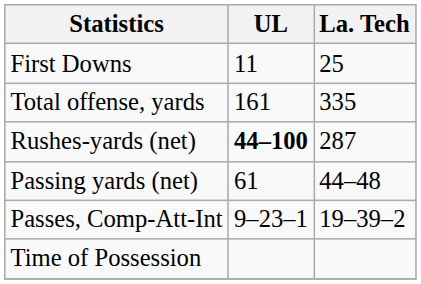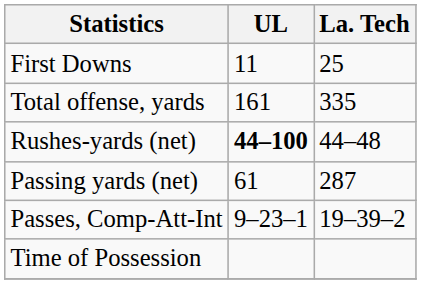(338, 141) 287 -> (350, 141) 44–48
(350, 180) 44–48 -> (338, 180) 287
